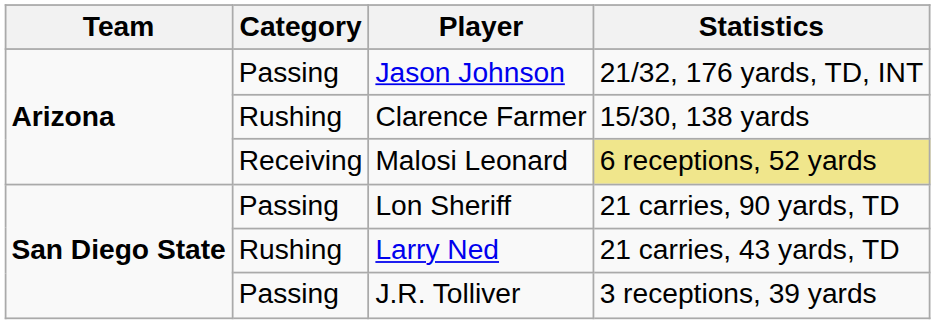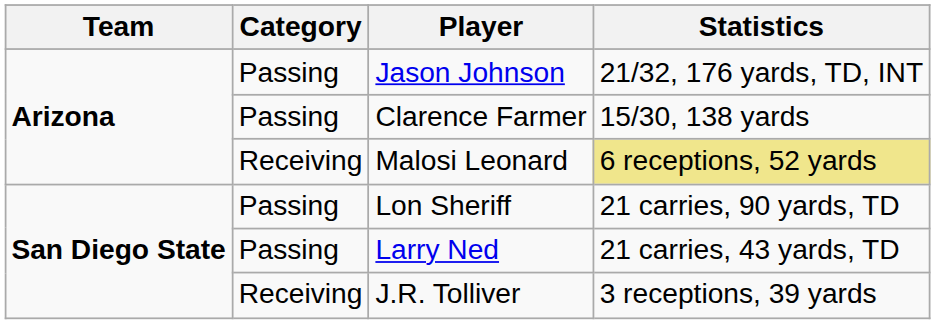(290, 116) Rushing -> (289, 116) Passing
(290, 250) Rushing -> (289, 250) Passing
(289, 294) Passing -> (301, 294) Receiving
